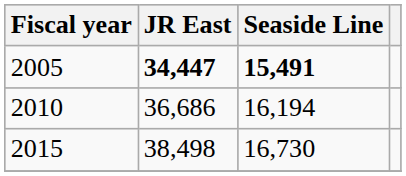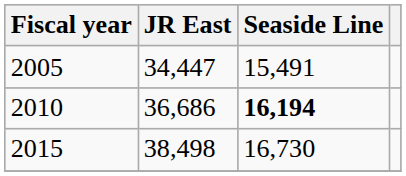(180, 66) bold -> (180, 66) normal
(279, 66) bold -> (279, 66) normal
(279, 107) normal -> (279, 107) bold
